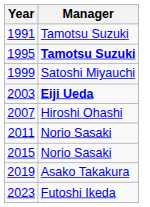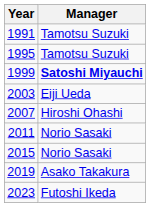(88, 53) bold -> (85, 53) normal
(88, 73) normal -> (92, 73) bold
(67, 93) bold -> (66, 93) normal
